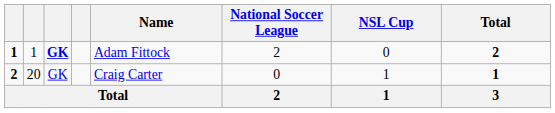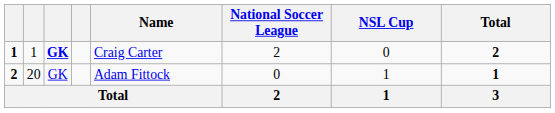(132, 52) Adam Fittock -> (128, 52) Craig Carter
(128, 74) Craig Carter -> (132, 74) Adam Fittock
